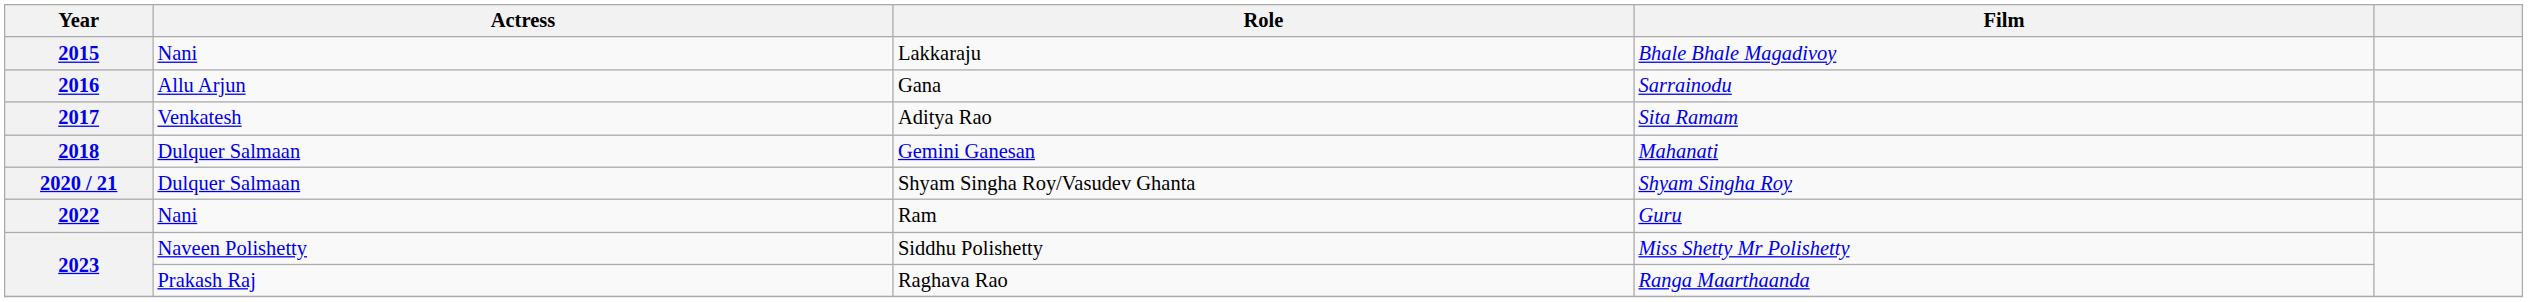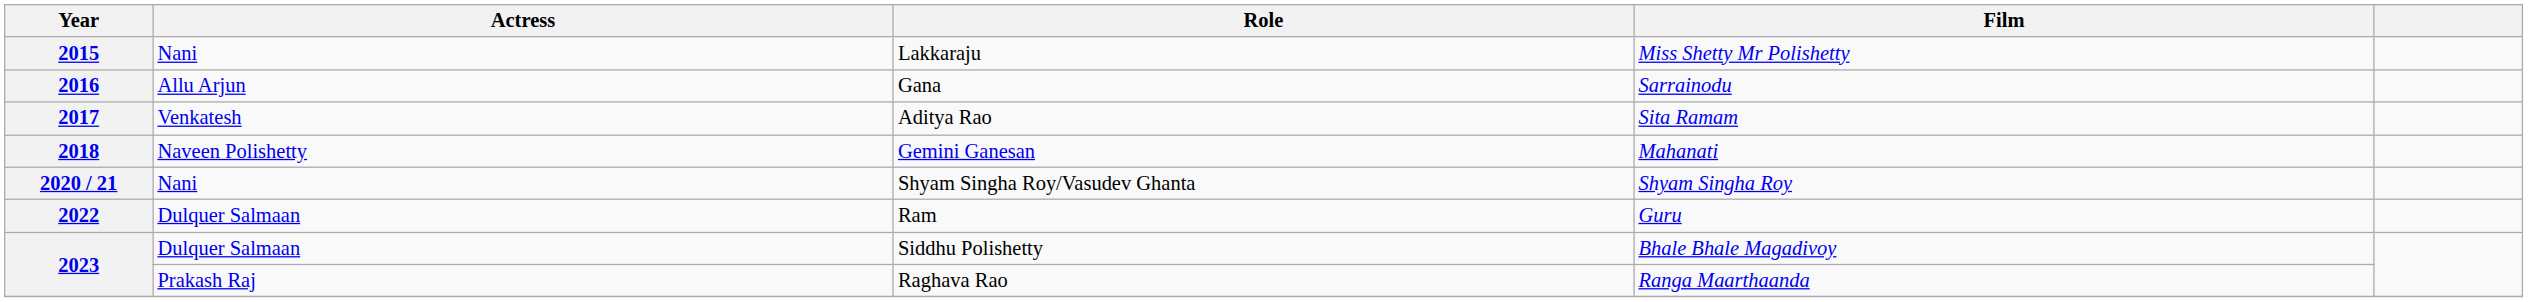(1737, 53) Bhale Bhale Magadivoy -> (1744, 53) Miss Shetty Mr Polishetty
(229, 150) Dulquer Salmaan -> (232, 150) Naveen Polishetty
(229, 183) Dulquer Salmaan -> (177, 183) Nani
(177, 215) Nani -> (229, 215) Dulquer Salmaan
(232, 248) Naveen Polishetty -> (229, 248) Dulquer Salmaan
(1744, 248) Miss Shetty Mr Polishetty -> (1737, 248) Bhale Bhale Magadivoy
